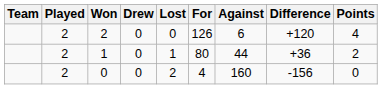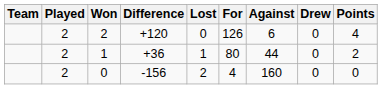columns swapped: (139, 14) <-> (300, 14)
